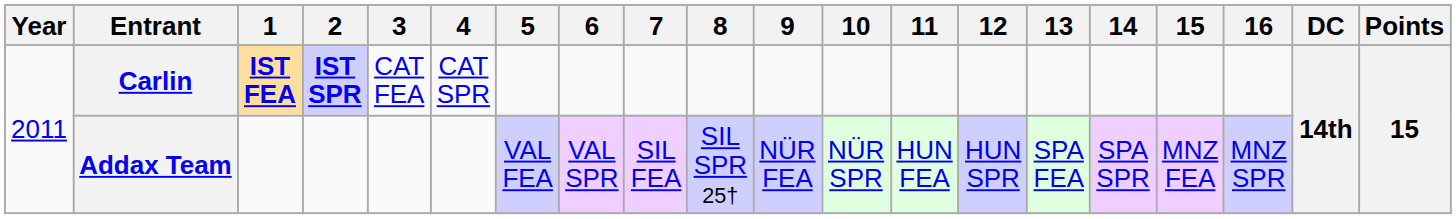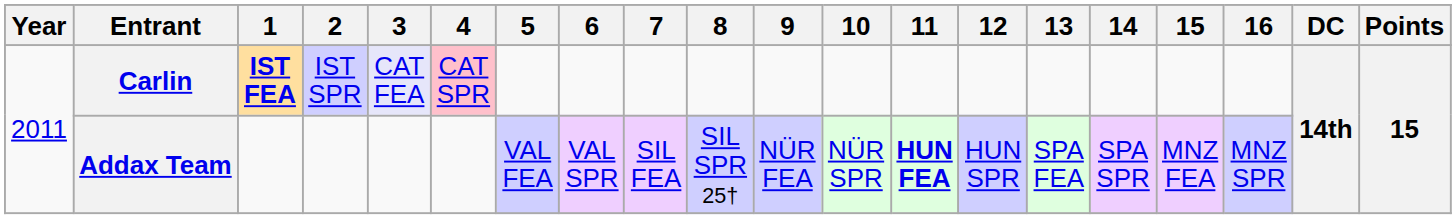(335, 80) bold -> (335, 80) normal
(399, 80) no background -> (399, 80) lavender background
(463, 80) no background -> (463, 80) pink background
(925, 164) normal -> (925, 164) bold
